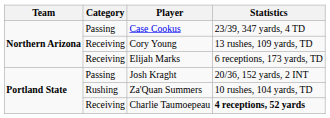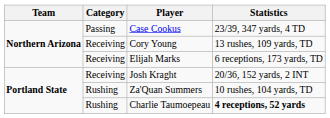(100, 74) Passing -> (105, 74) Receiving
(105, 105) Receiving -> (102, 105) Rushing
